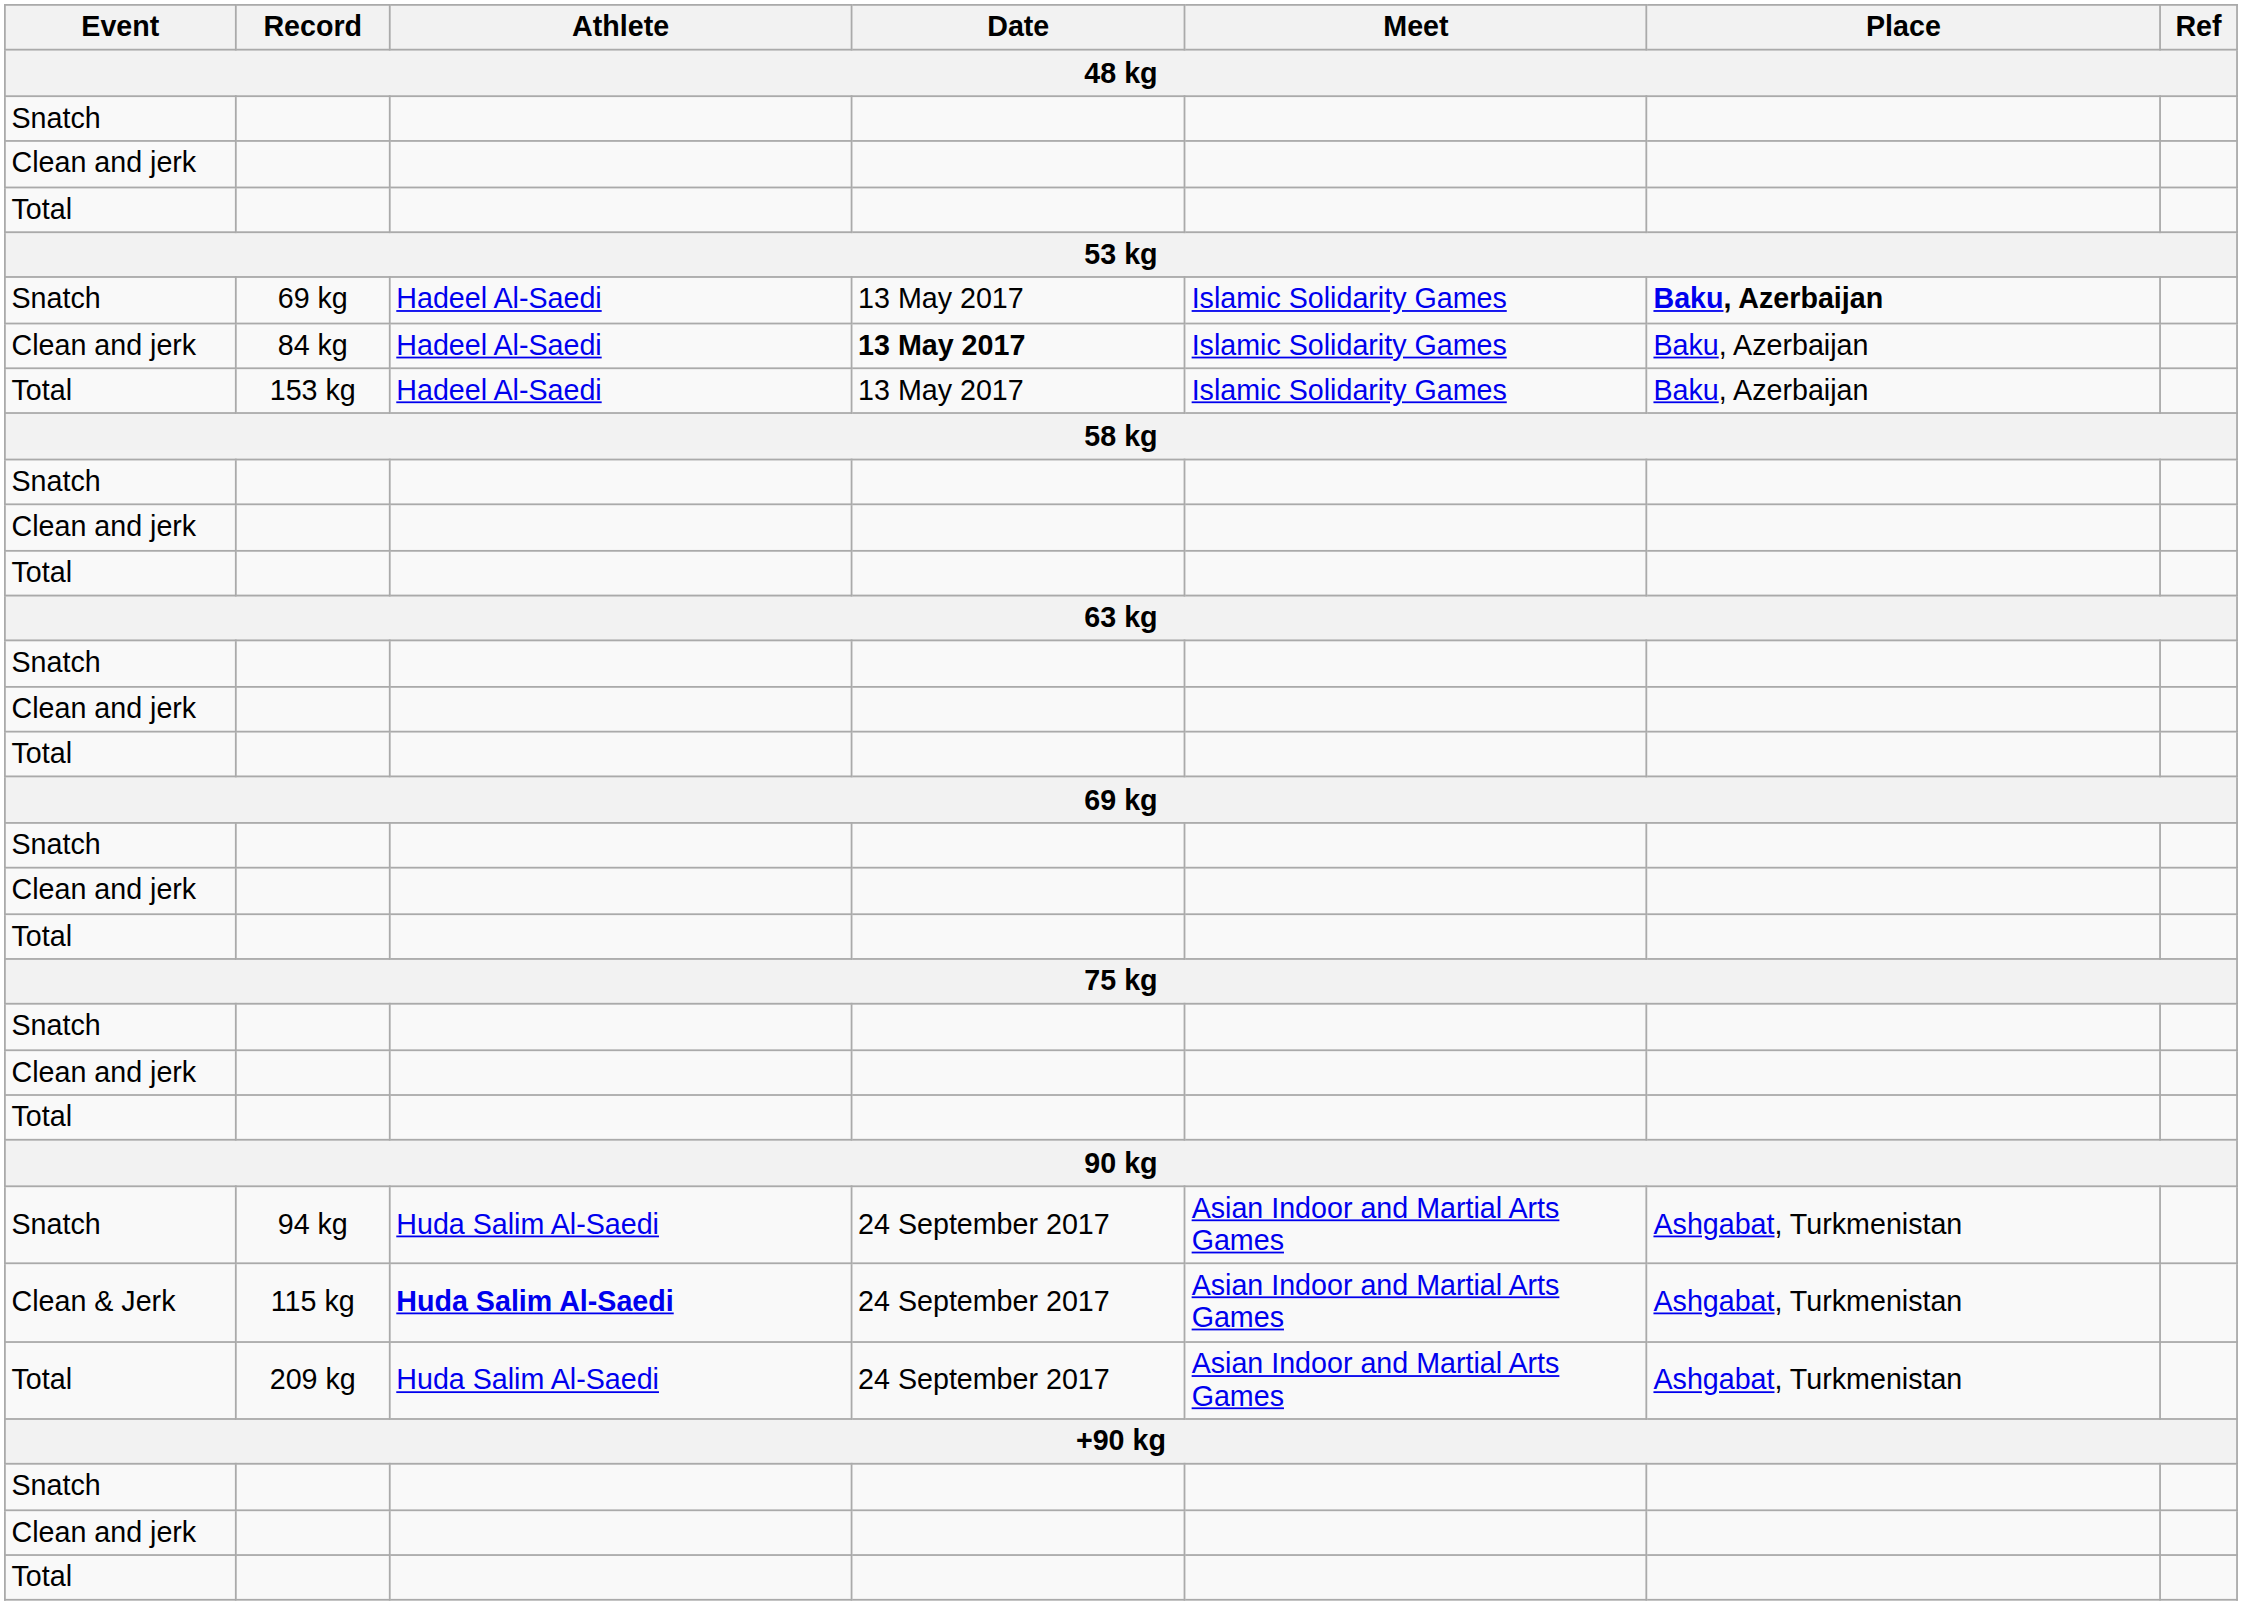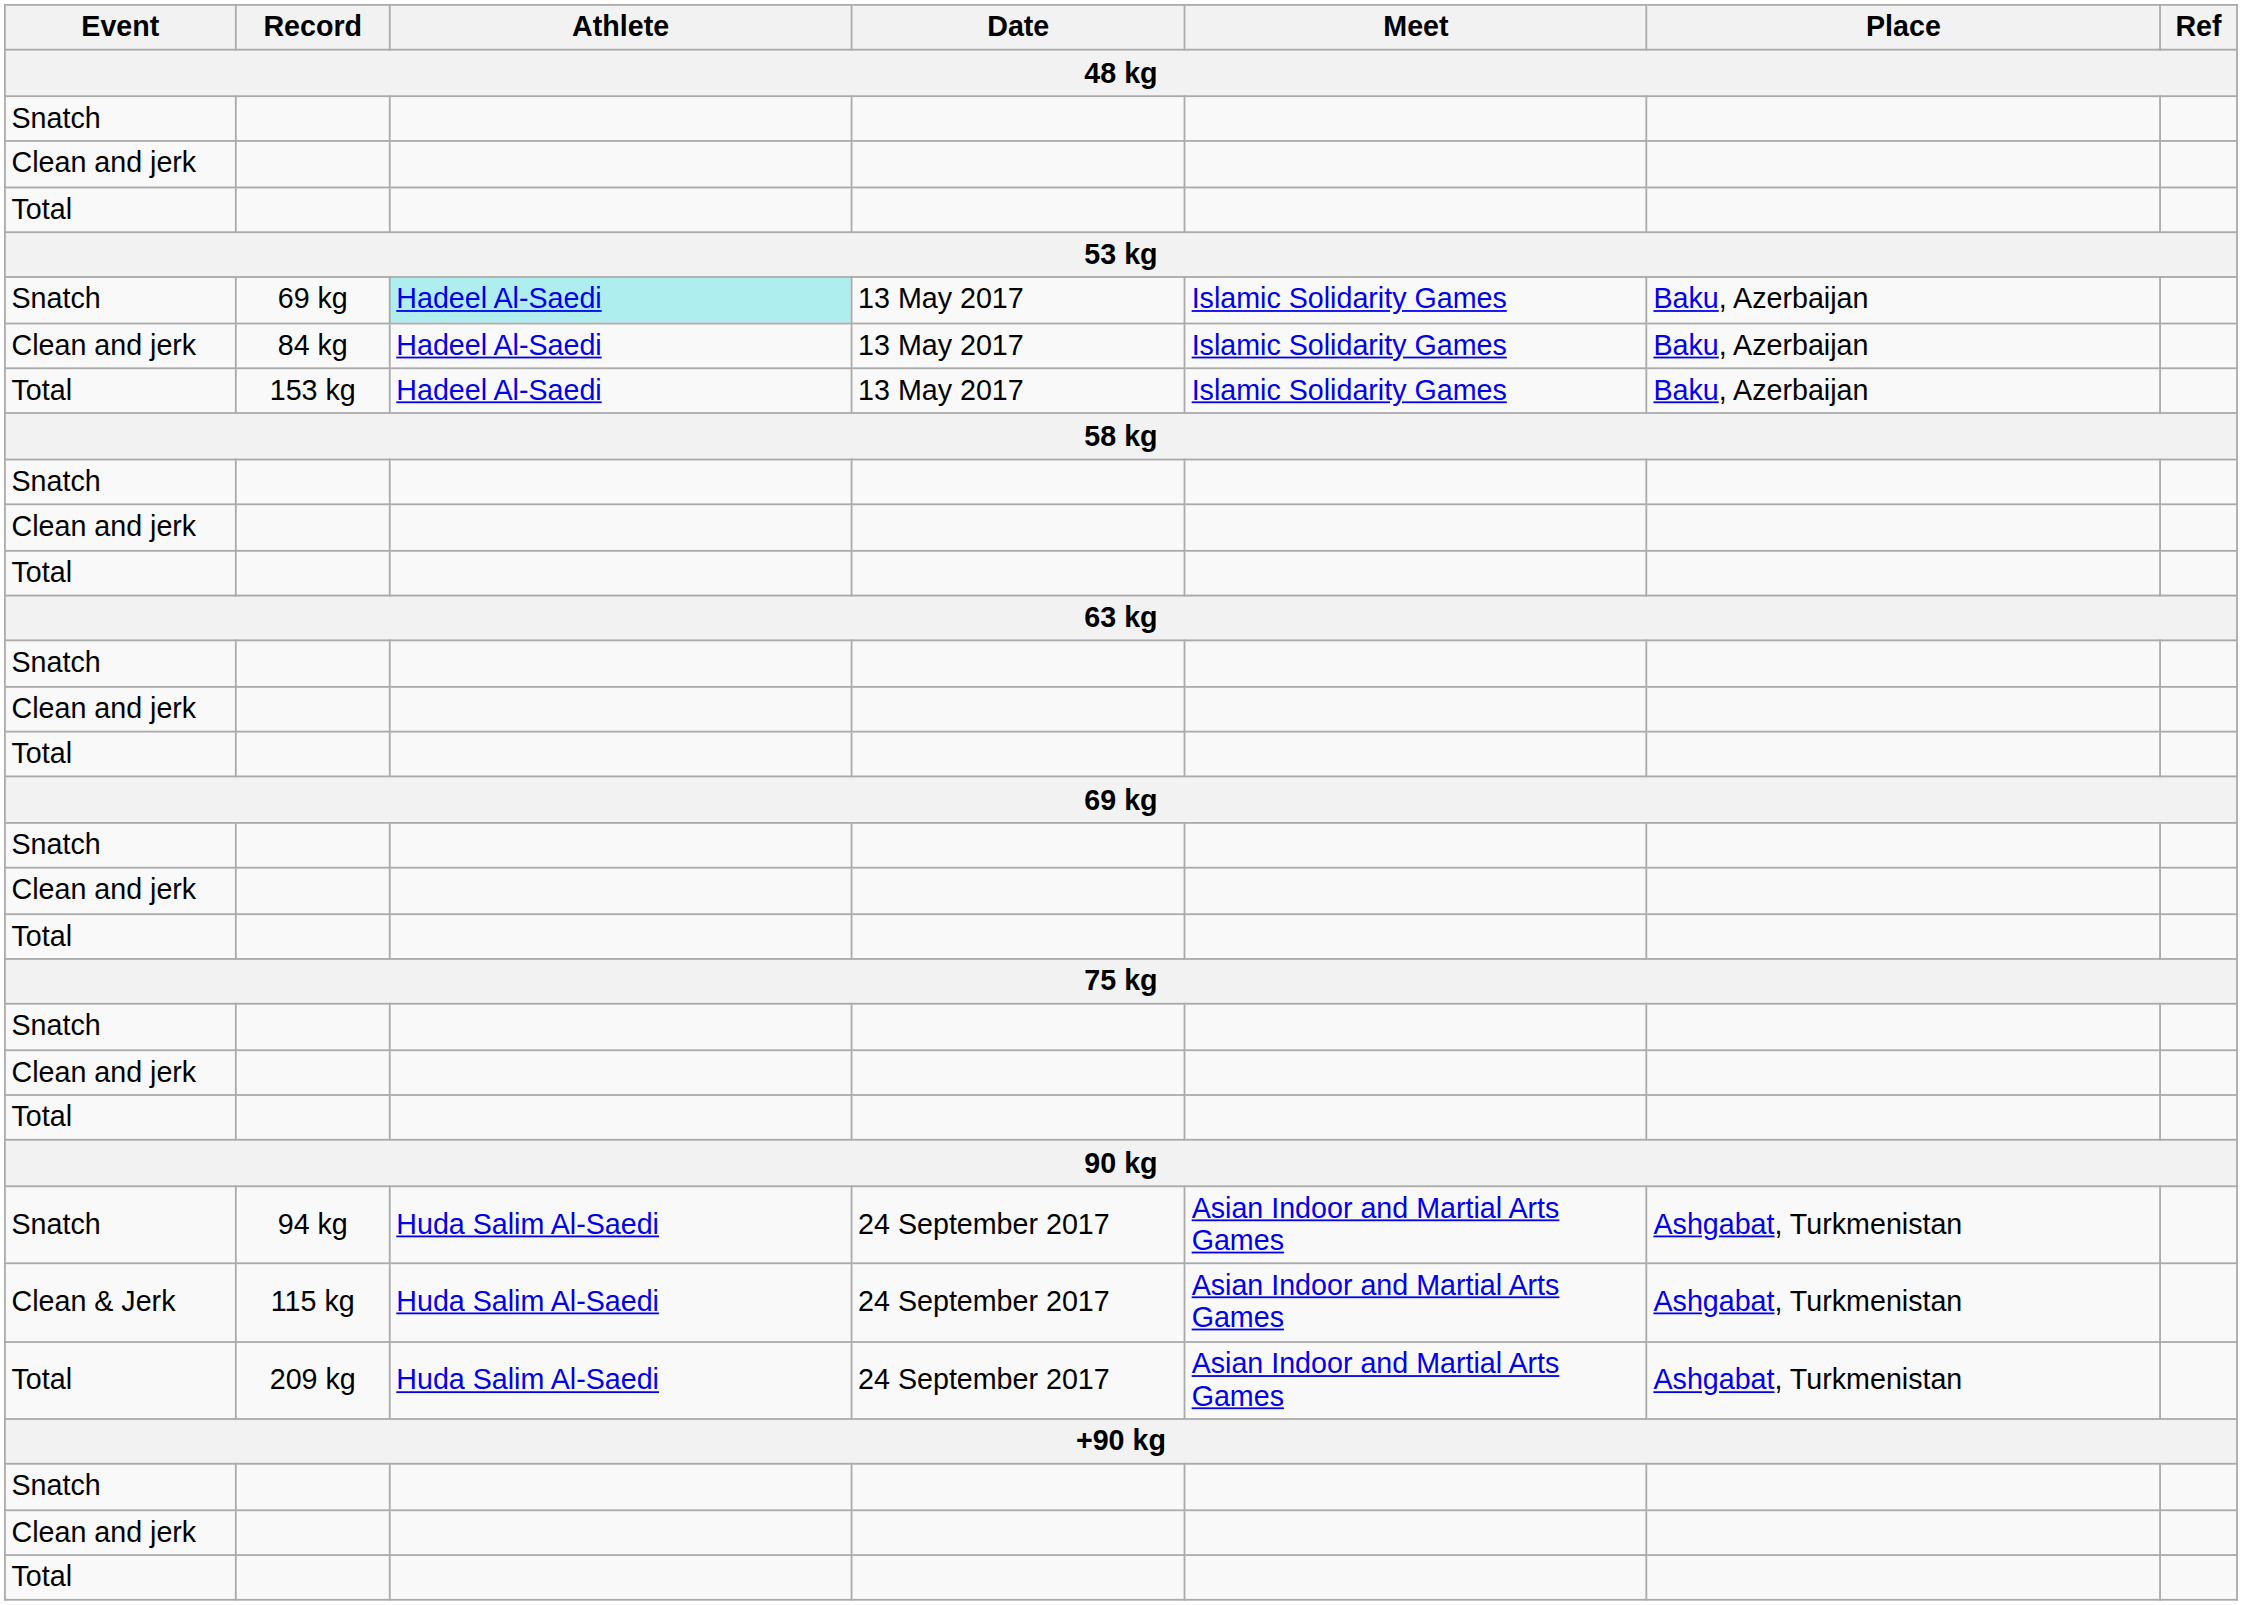(499, 299) no background -> (499, 299) paleturquoise background
(1768, 299) bold -> (1761, 299) normal
(942, 345) bold -> (941, 345) normal
(535, 1301) bold -> (528, 1301) normal
